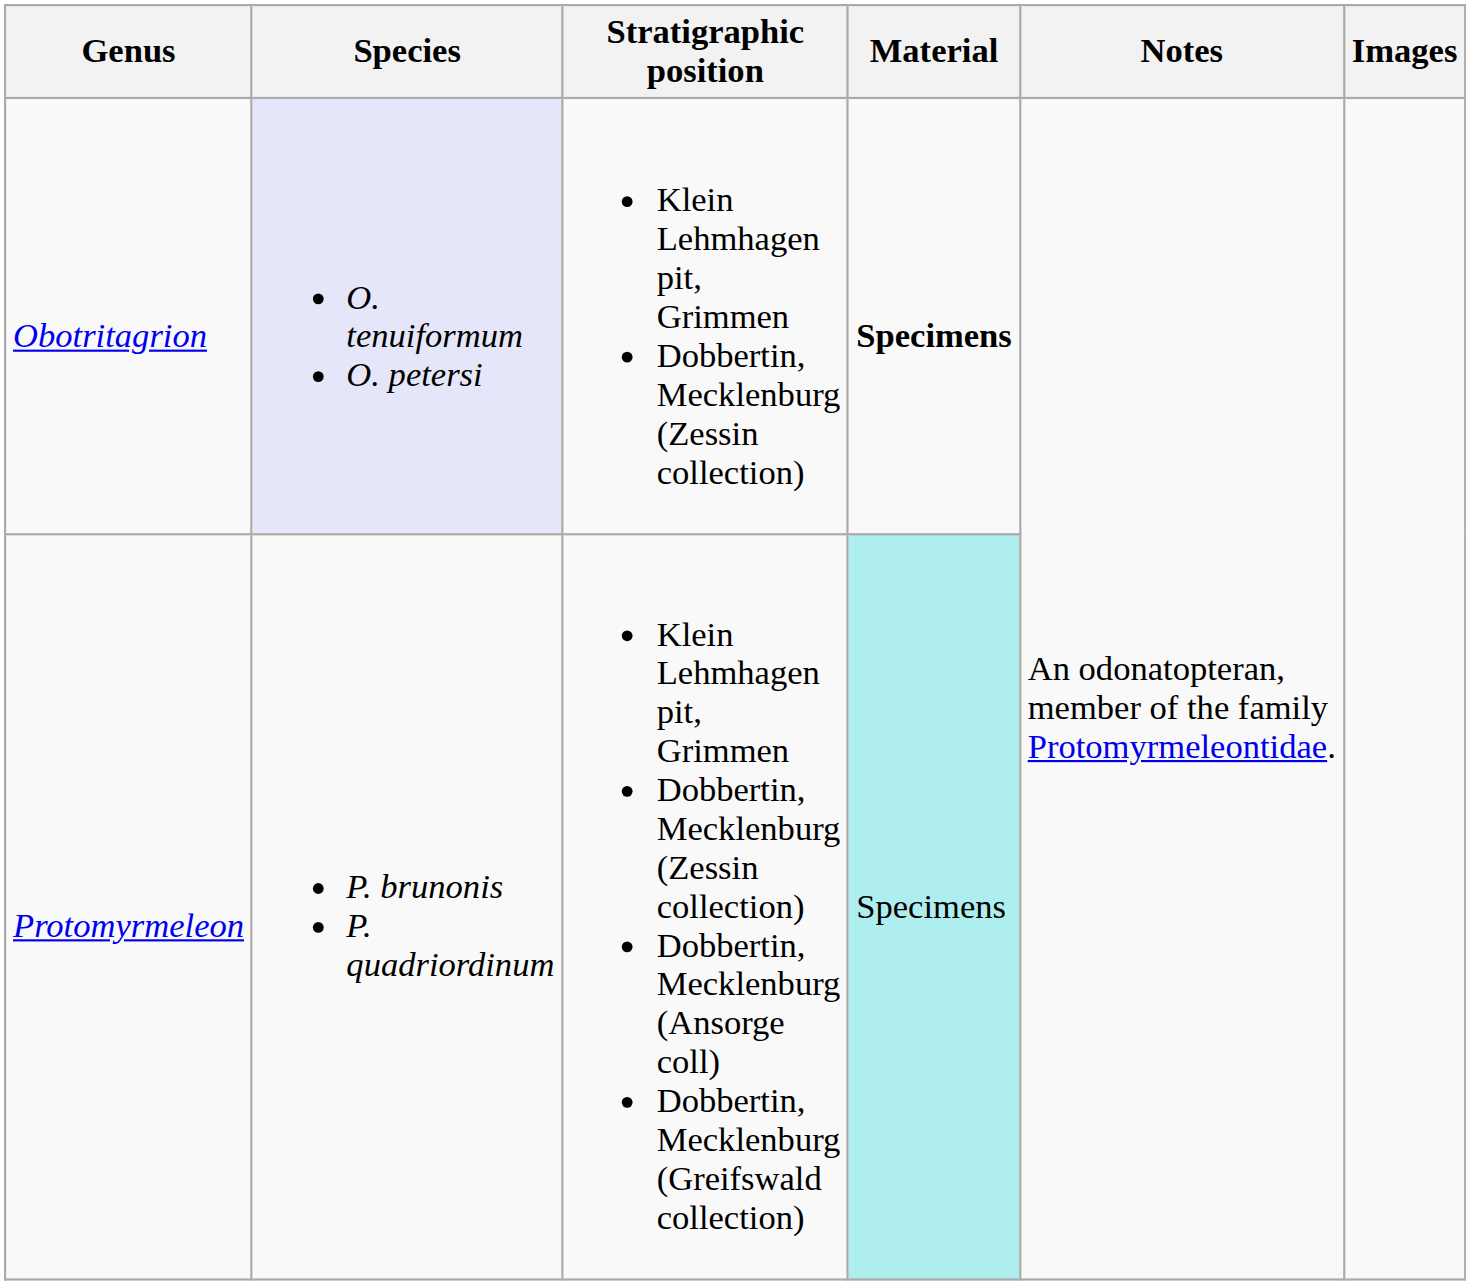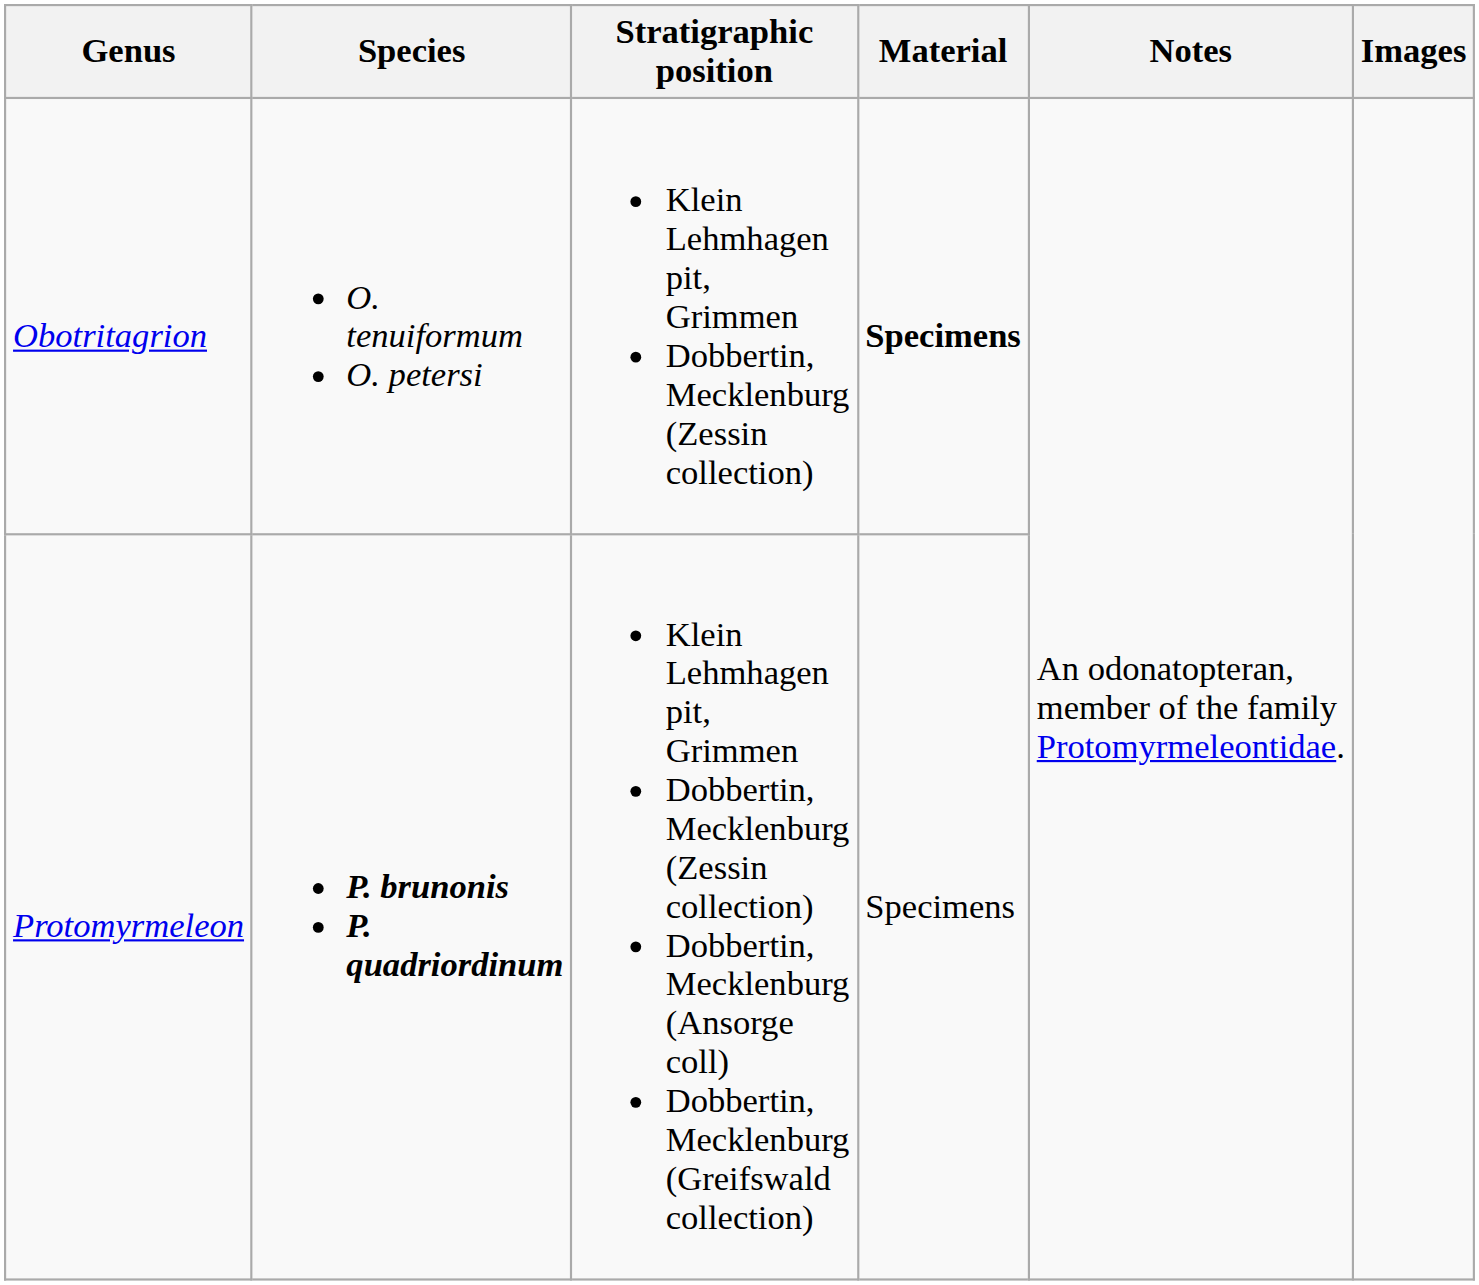(407, 336) lavender background -> (412, 336) no background
(407, 926) normal -> (412, 926) bold
(931, 906) paleturquoise background -> (940, 906) no background
